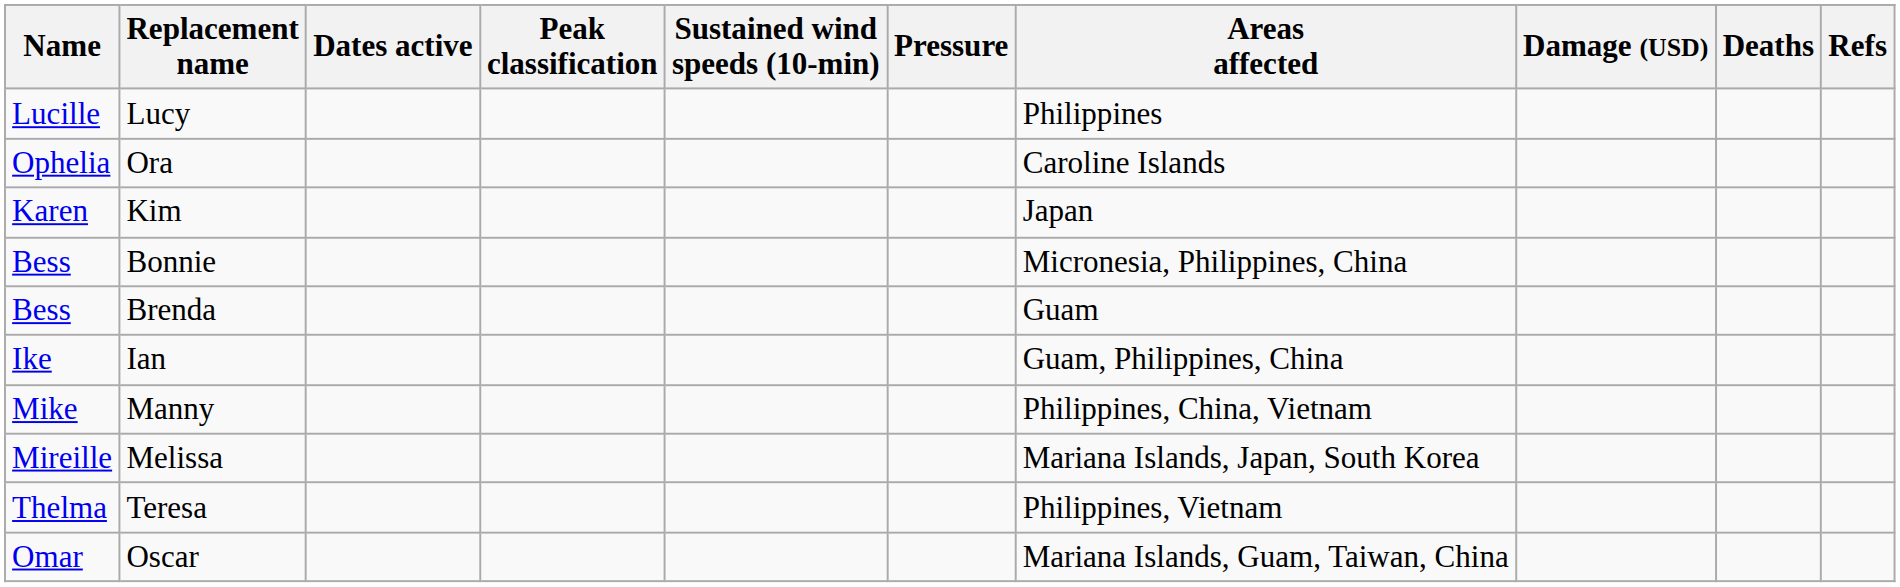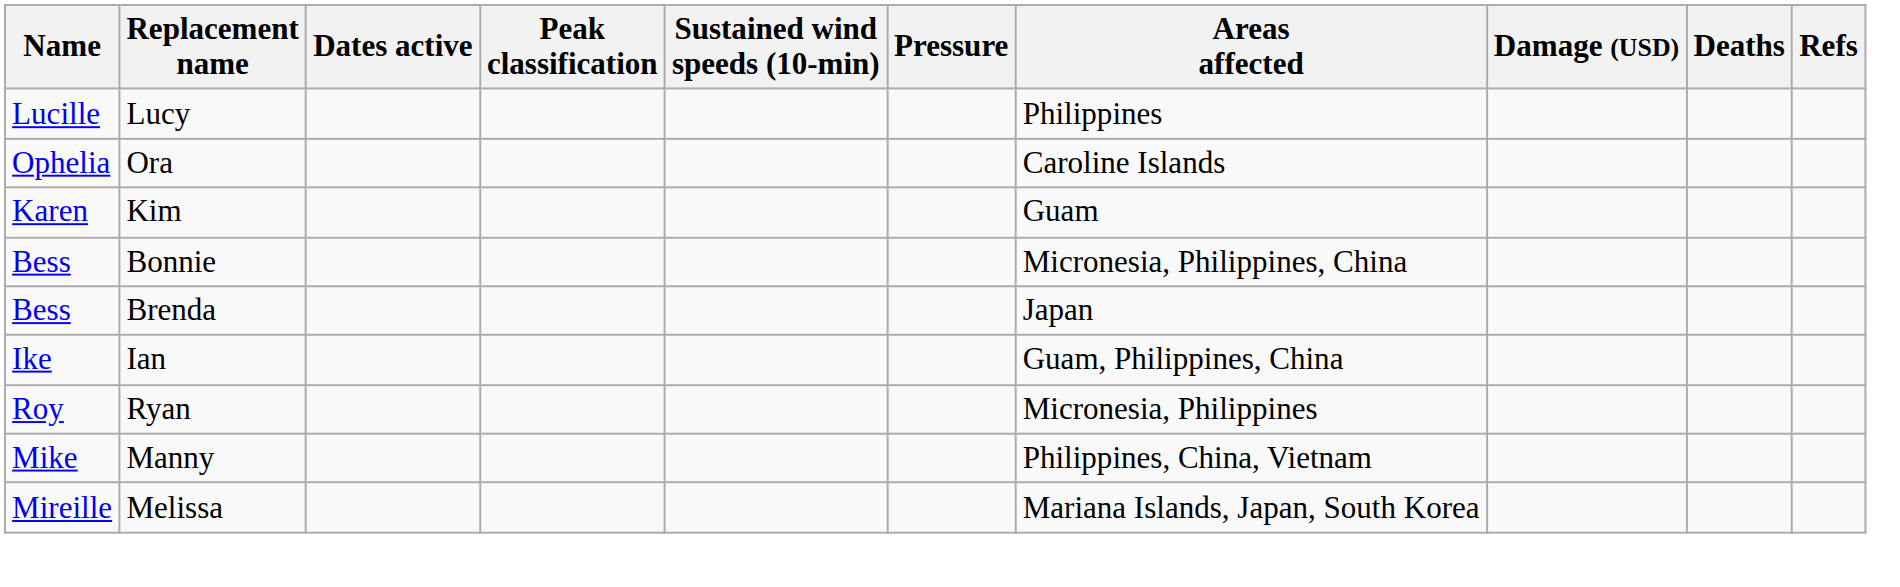(1058, 211) Japan -> (1061, 211) Guam
(1061, 310) Guam -> (1058, 310) Japan
+ row: (159, 408)
- row: (167, 507)
- row: (163, 556)
